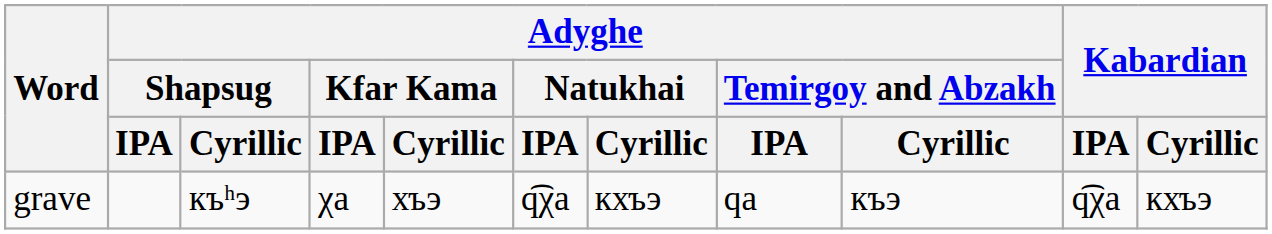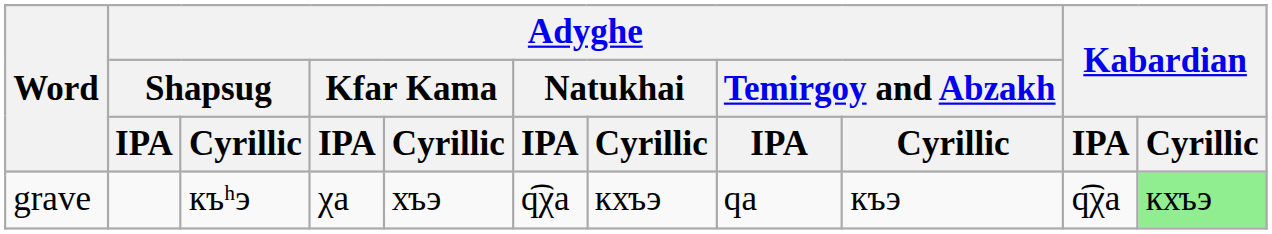(1179, 198) no background -> (1179, 198) lightgreen background
